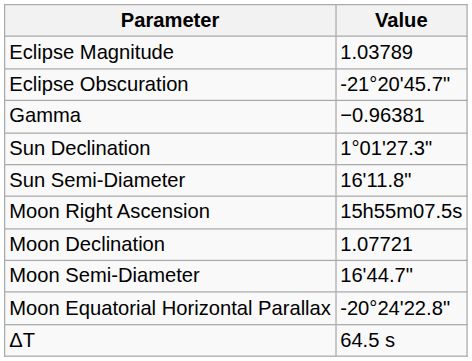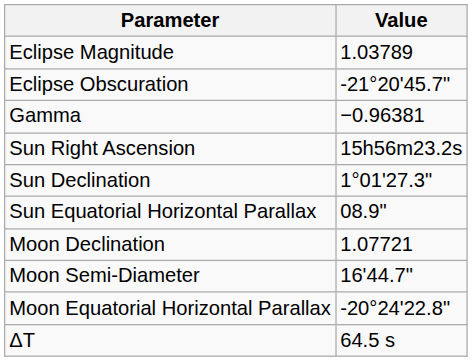+ row: (102, 148)
- row: (97, 180)
+ row: (163, 212)
- row: (110, 212)
